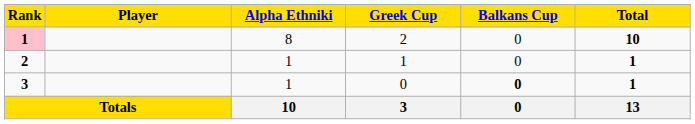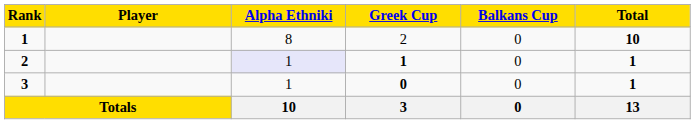(25, 38) pink background -> (25, 38) no background
(289, 61) no background -> (289, 61) lavender background
(403, 61) normal -> (403, 61) bold
(403, 84) normal -> (403, 84) bold
(518, 84) bold -> (518, 84) normal
